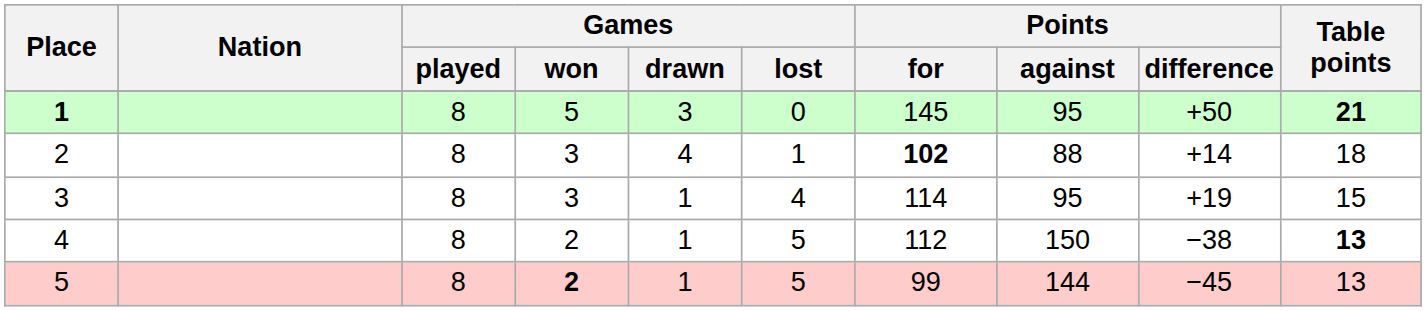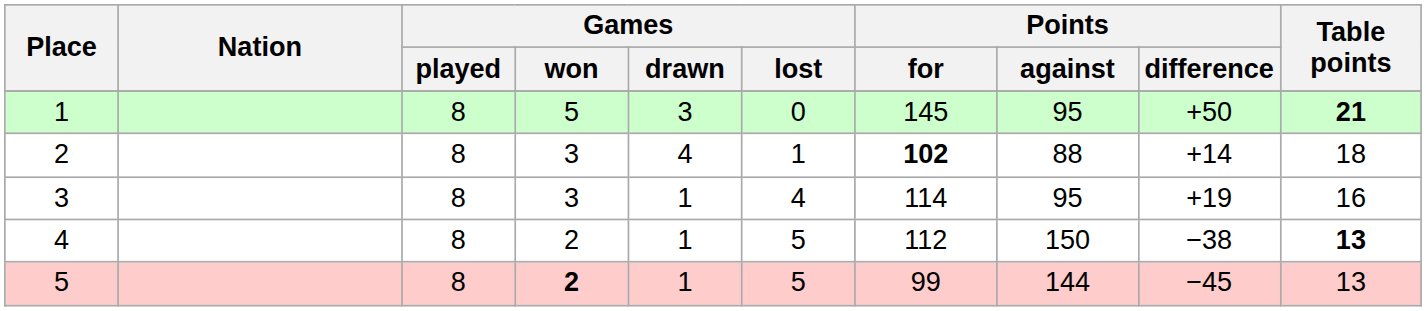(62, 111) bold -> (62, 111) normal
(1351, 197) 15 -> (1351, 197) 16
